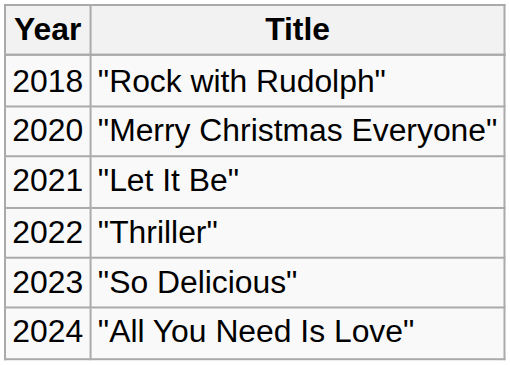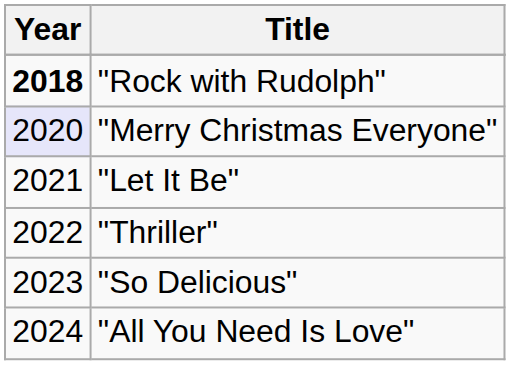(48, 80) normal -> (48, 80) bold
(48, 130) no background -> (48, 130) lavender background
